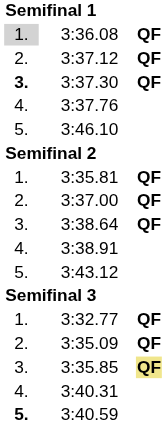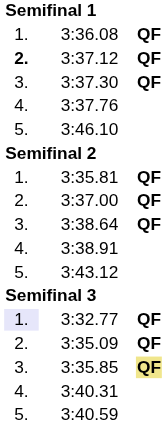(21, 34) lightgrey background -> (21, 34) no background
(21, 58) normal -> (21, 58) bold
(21, 82) bold -> (21, 82) normal
(21, 319) no background -> (21, 319) lavender background
(21, 414) bold -> (21, 414) normal
